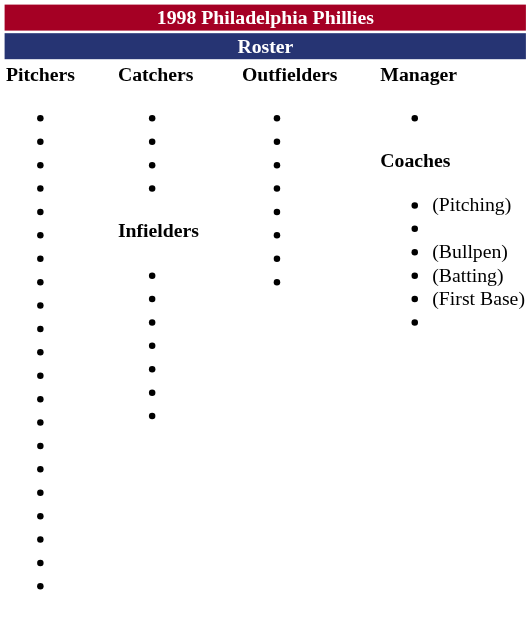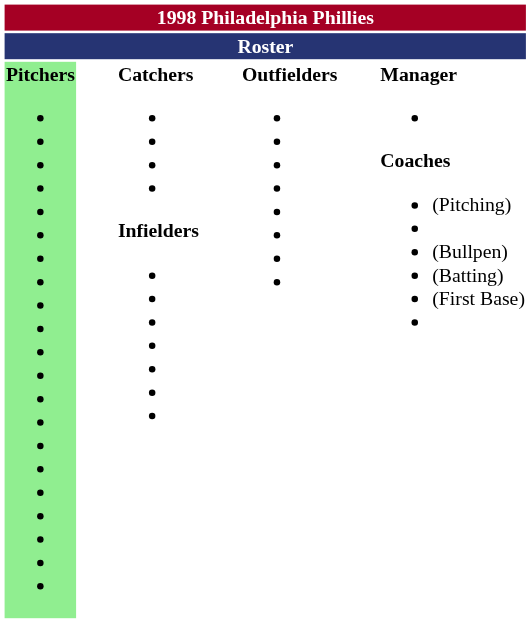(40, 330) no background -> (40, 330) lightgreen background
